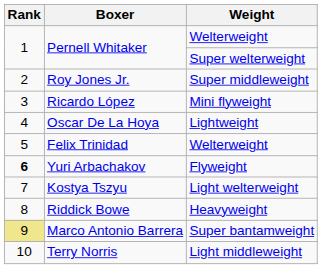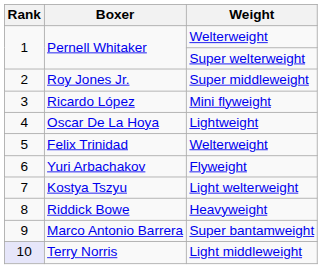(24, 166) bold -> (24, 166) normal
(24, 230) khaki background -> (24, 230) no background
(24, 252) no background -> (24, 252) lavender background
